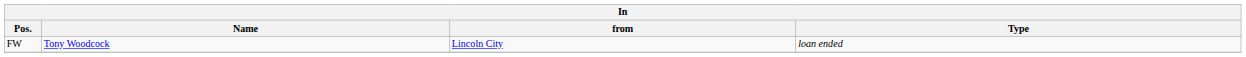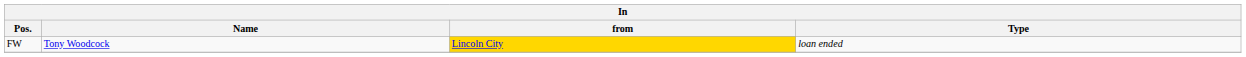(477, 44) no background -> (477, 44) gold background
